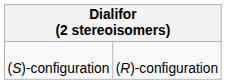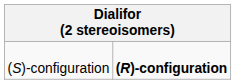(167, 68) normal -> (171, 68) bold
